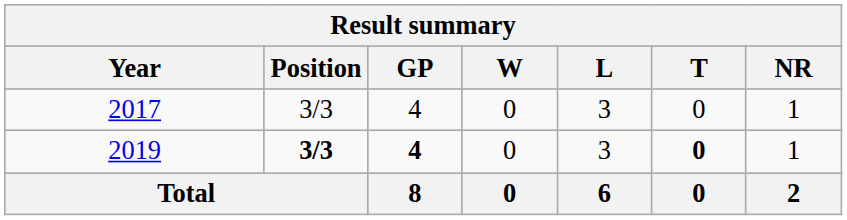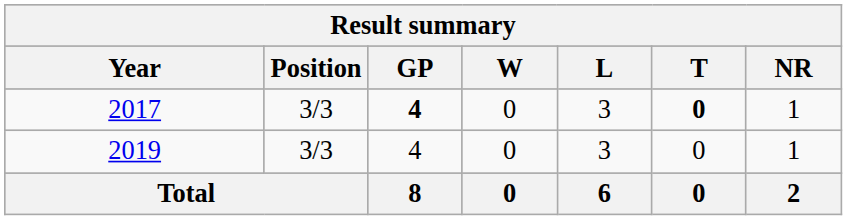(415, 109) normal -> (415, 109) bold
(699, 109) normal -> (699, 109) bold
(316, 151) bold -> (316, 151) normal
(415, 151) bold -> (415, 151) normal
(699, 151) bold -> (699, 151) normal
